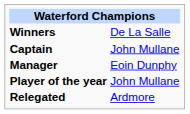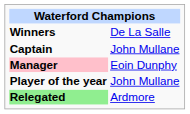(34, 65) no background -> (34, 65) pink background
(38, 97) no background -> (38, 97) lightgreen background
